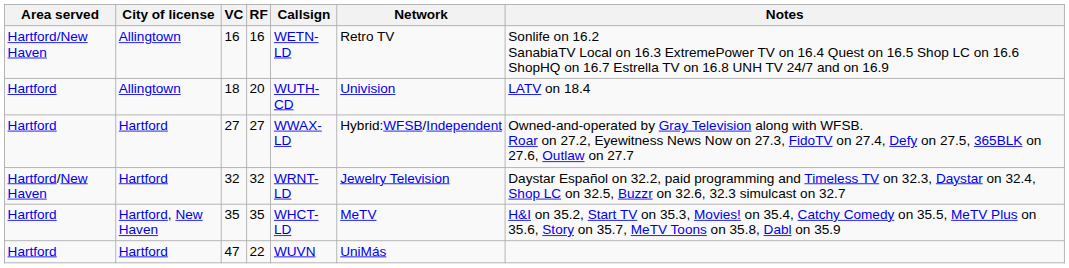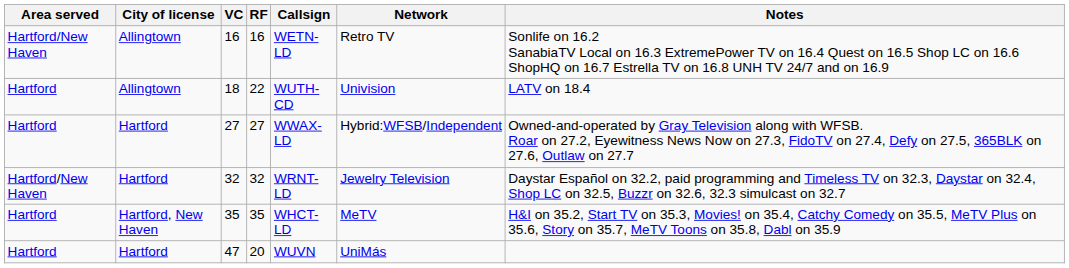(257, 89) 20 -> (257, 89) 22
(257, 251) 22 -> (257, 251) 20
